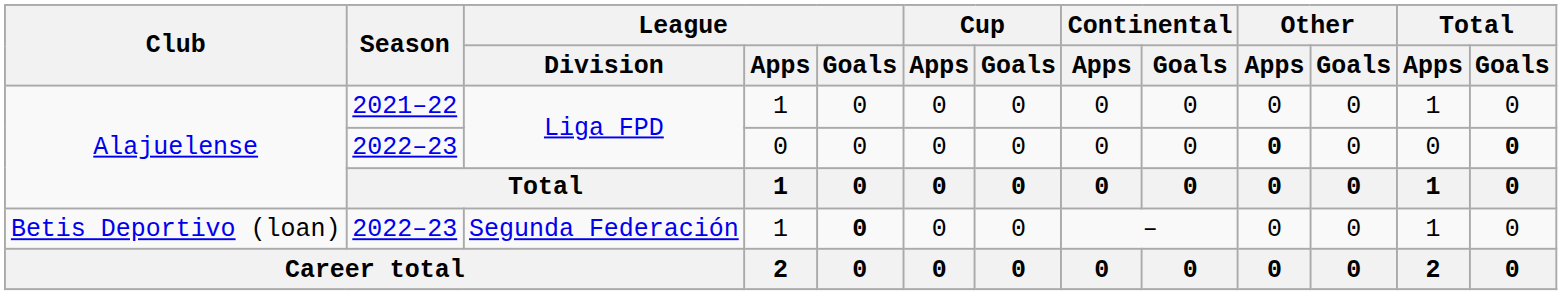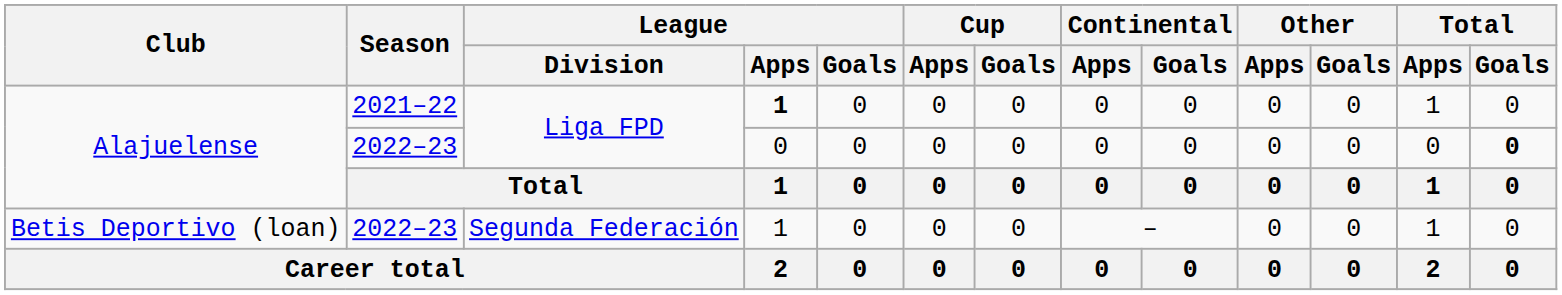(781, 107) normal -> (781, 107) bold
(1274, 147) bold -> (1274, 147) normal
(860, 229) bold -> (860, 229) normal
